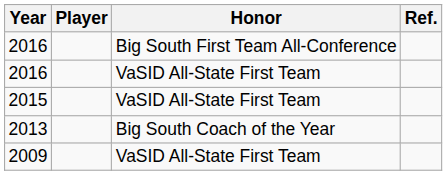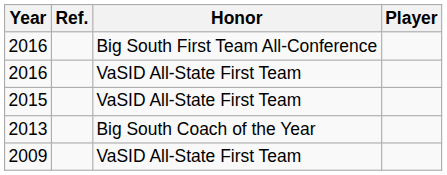columns swapped: (82, 18) <-> (421, 18)
